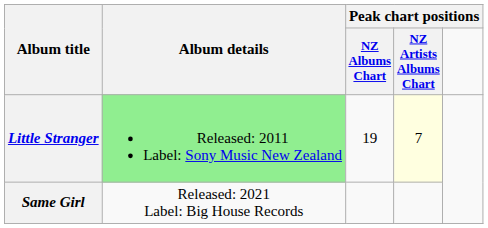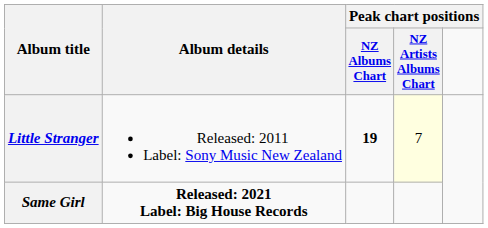(224, 147) lightgreen background -> (224, 147) no background
(370, 138) normal -> (370, 138) bold
(224, 202) normal -> (224, 202) bold
